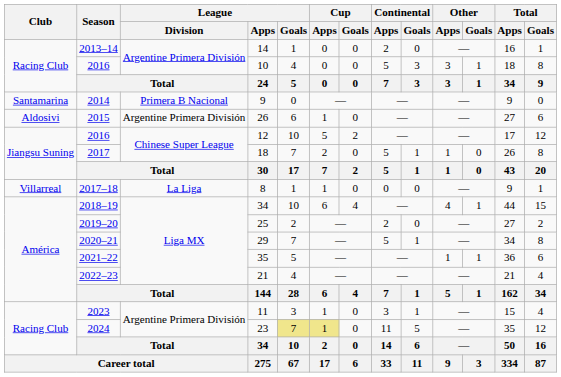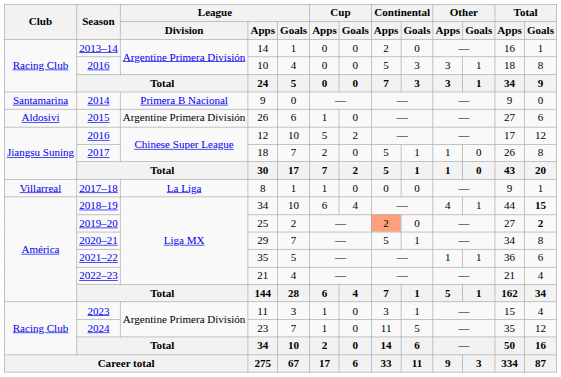(540, 205) normal -> (540, 205) bold
(386, 223) no background -> (386, 223) lightsalmon background
(540, 223) normal -> (540, 223) bold
(294, 328) khaki background -> (294, 328) no background
(324, 328) khaki background -> (324, 328) no background
